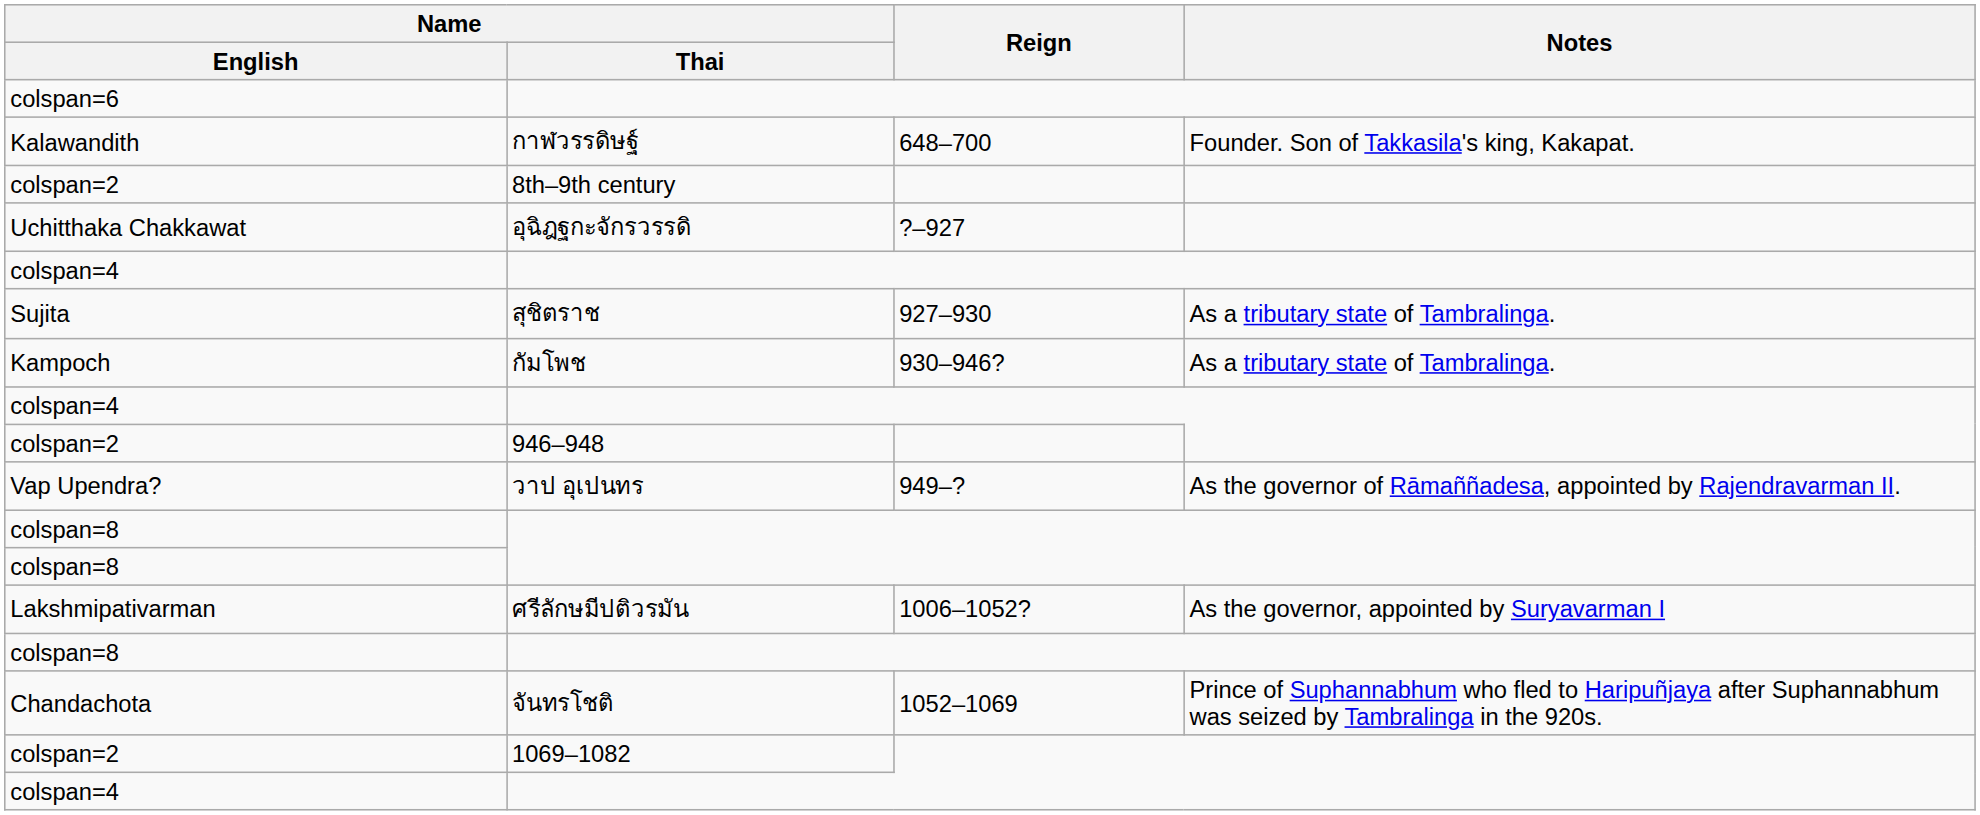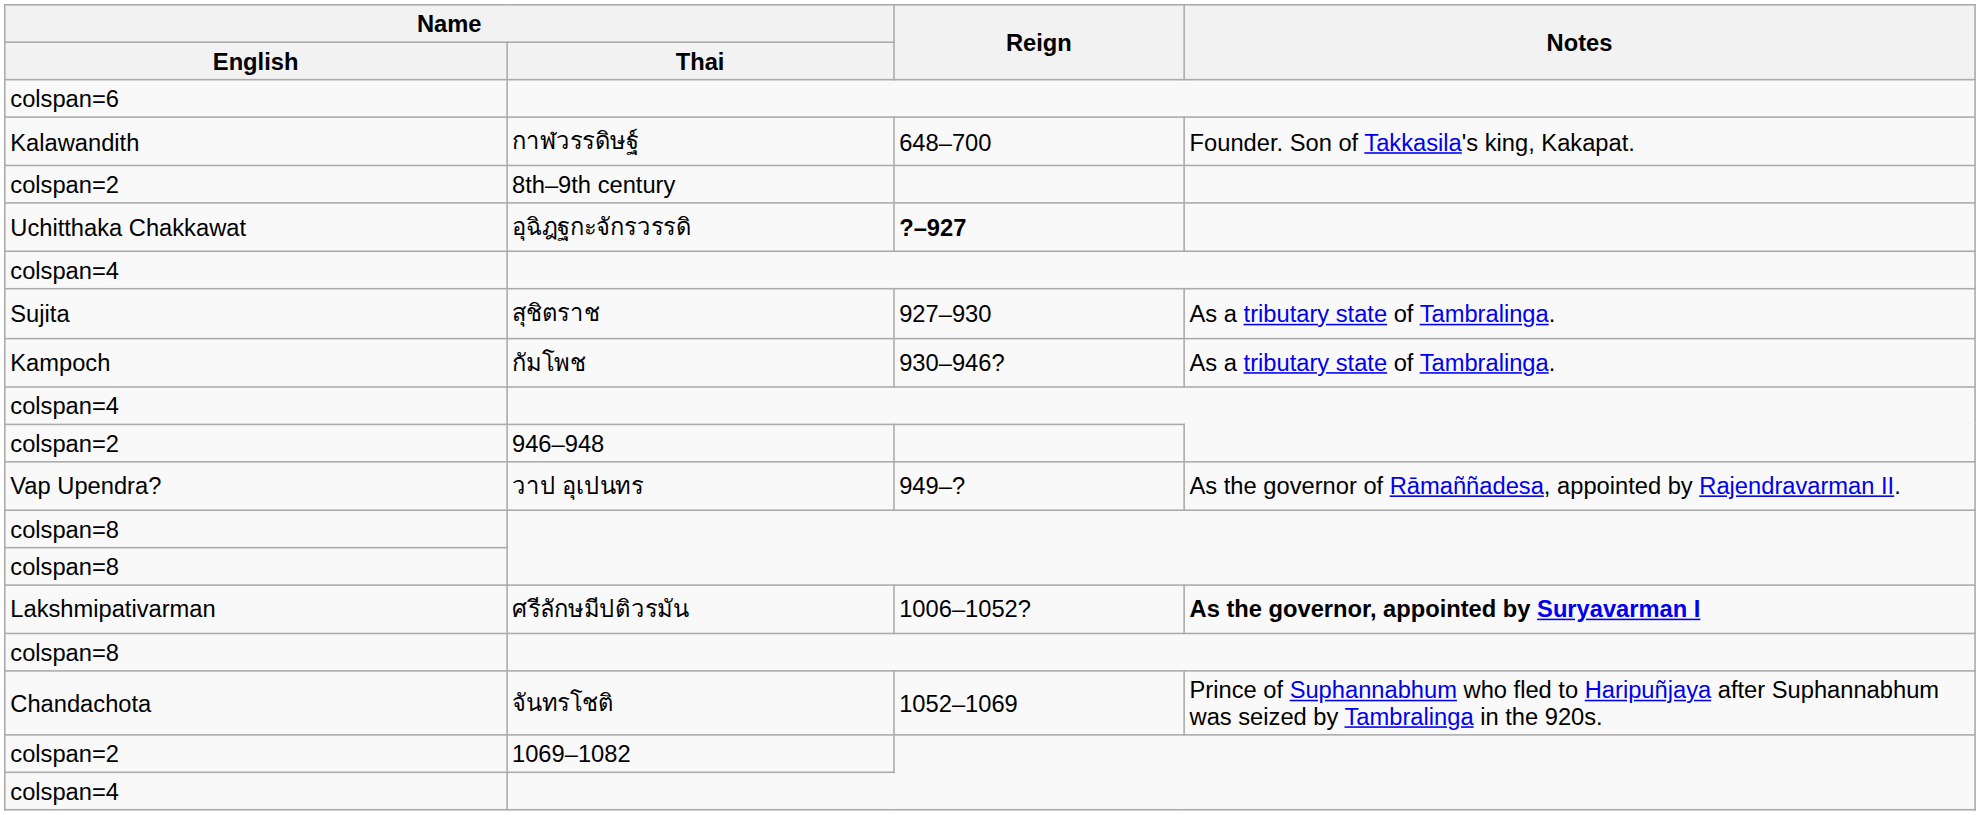(932, 228) normal -> (933, 228) bold
(1427, 609) normal -> (1445, 609) bold
